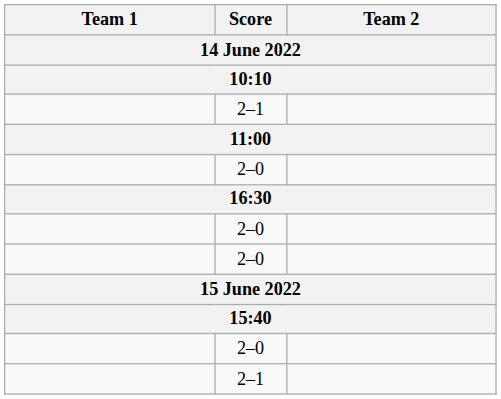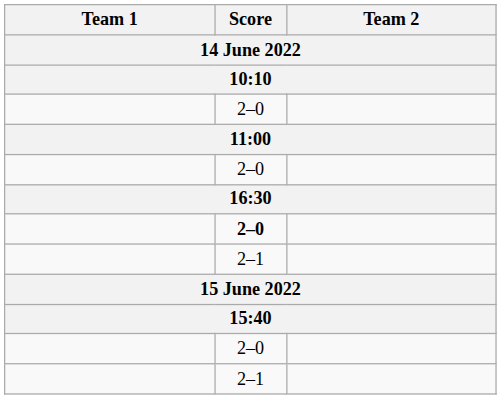(250, 109) 2–1 -> (250, 109) 2–0
(250, 229) normal -> (250, 229) bold
(250, 259) 2–0 -> (250, 259) 2–1
